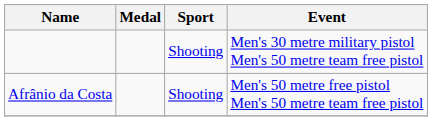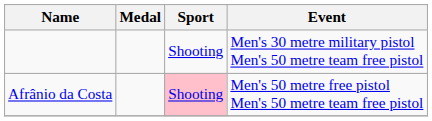(196, 94) no background -> (196, 94) pink background
